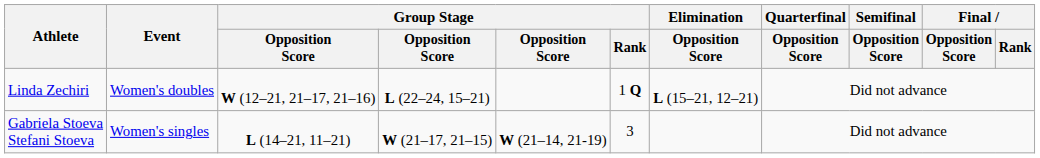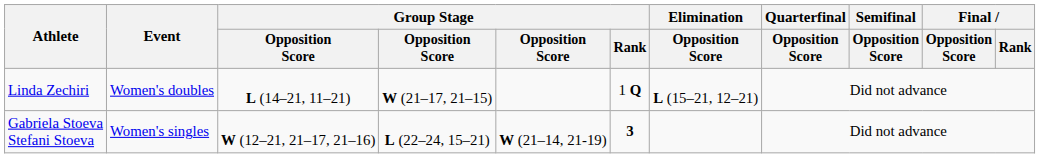(298, 98) W (12–21, 21–17, 21–16) -> (298, 98) L (14–21, 11–21)
(437, 98) L (22–24, 15–21) -> (437, 98) W (21–17, 21–15)
(298, 140) L (14–21, 11–21) -> (298, 140) W (12–21, 21–17, 21–16)
(437, 140) W (21–17, 21–15) -> (437, 140) L (22–24, 15–21)
(630, 131) normal -> (630, 131) bold
